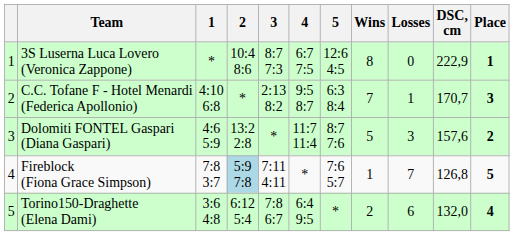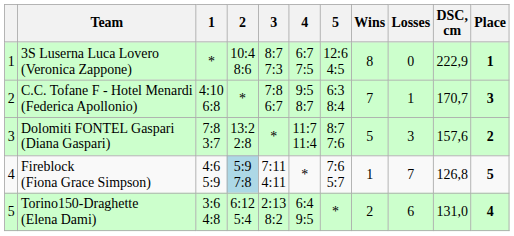(274, 98) 2:13 8:2 -> (274, 98) 7:8 6:7
(211, 136) 4:6 5:9 -> (211, 136) 7:8 3:7
(211, 174) 7:8 3:7 -> (211, 174) 4:6 5:9
(274, 212) 7:8 6:7 -> (274, 212) 2:13 8:2
(452, 212) 132,0 -> (452, 212) 131,0
